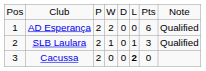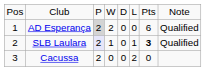(99, 27) no background -> (99, 27) lightgrey background
(99, 43) no background -> (99, 43) lavender background
(149, 43) normal -> (149, 43) bold
(134, 58) bold -> (134, 58) normal
